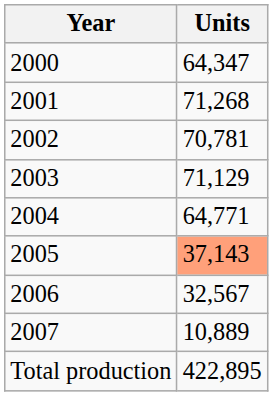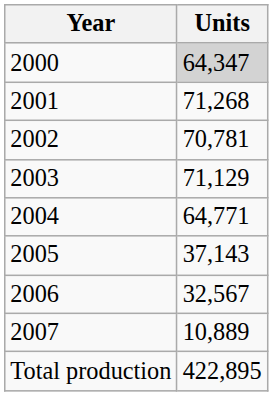(216, 62) no background -> (216, 62) lightgrey background
(216, 255) lightsalmon background -> (216, 255) no background
